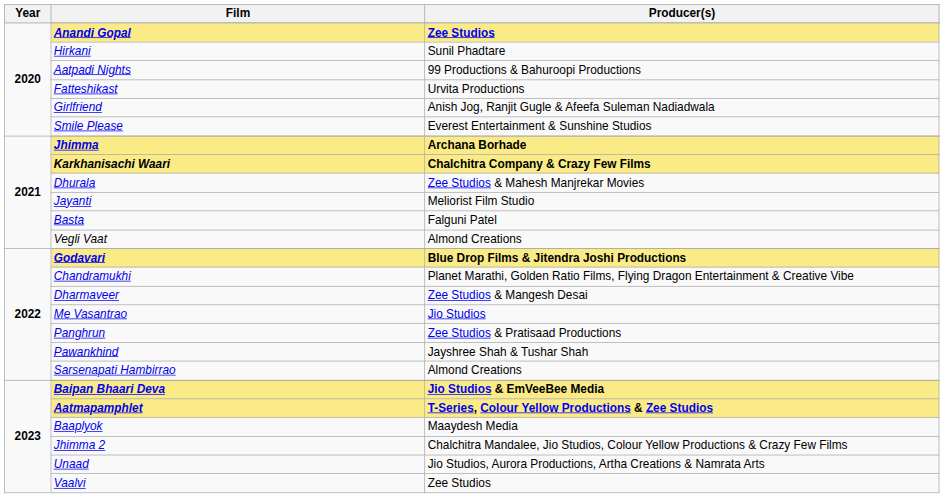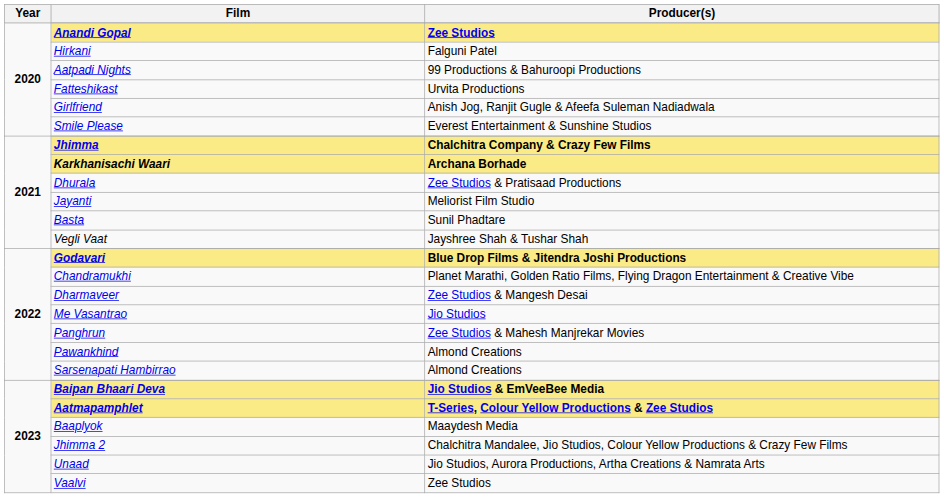(466, 51) Sunil Phadtare -> (462, 51) Falguni Patel
(477, 145) Archana Borhade -> (539, 145) Chalchitra Company & Crazy Few Films
(539, 164) Chalchitra Company & Crazy Few Films -> (477, 164) Archana Borhade
(536, 182) Zee Studios & Mahesh Manjrekar Movies -> (524, 182) Zee Studios & Pratisaad Productions
(462, 220) Falguni Patel -> (466, 220) Sunil Phadtare
(475, 239) Almond Creations -> (508, 239) Jayshree Shah & Tushar Shah
(524, 333) Zee Studios & Pratisaad Productions -> (536, 333) Zee Studios & Mahesh Manjrekar Movies
(508, 351) Jayshree Shah & Tushar Shah -> (475, 351) Almond Creations
